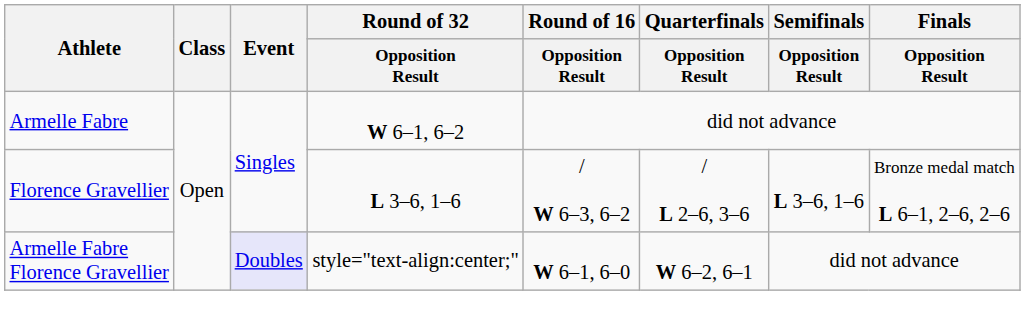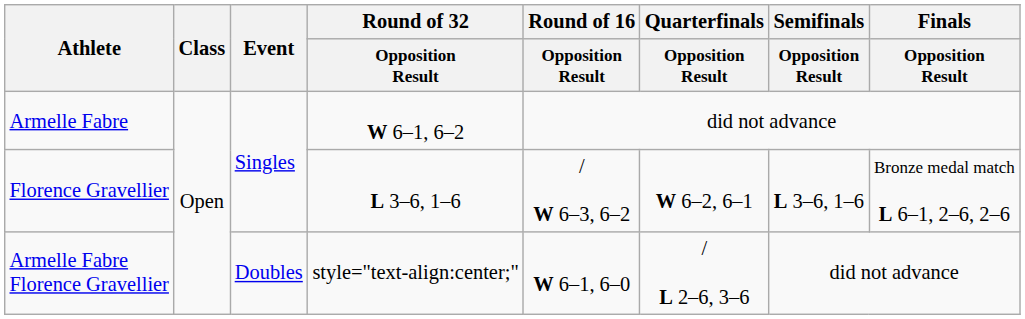(704, 190) / L 2–6, 3–6 -> (704, 202) W 6–2, 6–1
(269, 260) lavender background -> (269, 272) no background
(704, 272) W 6–2, 6–1 -> (704, 272) / L 2–6, 3–6
